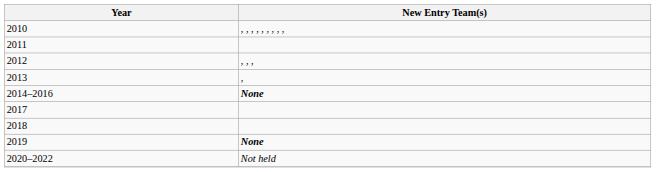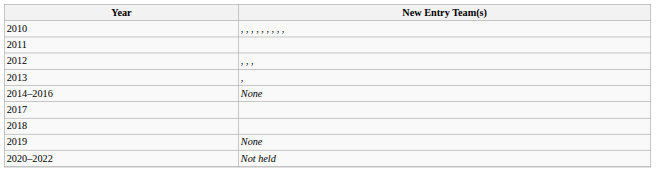(252, 93) bold -> (252, 93) normal
(252, 142) bold -> (252, 142) normal
